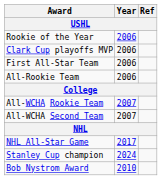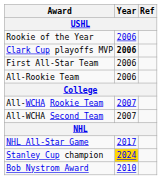(127, 50) normal -> (127, 50) bold
(127, 155) no background -> (127, 155) gold background
